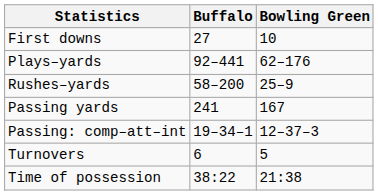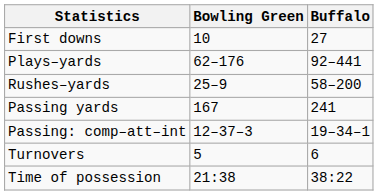columns swapped: (223, 16) <-> (315, 16)
